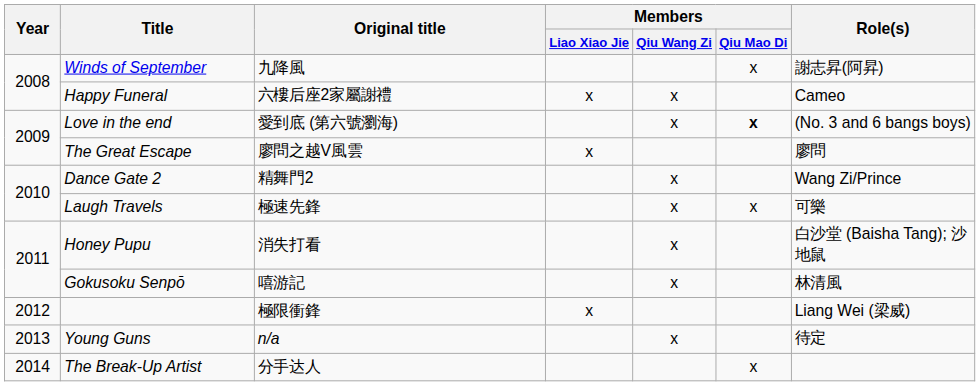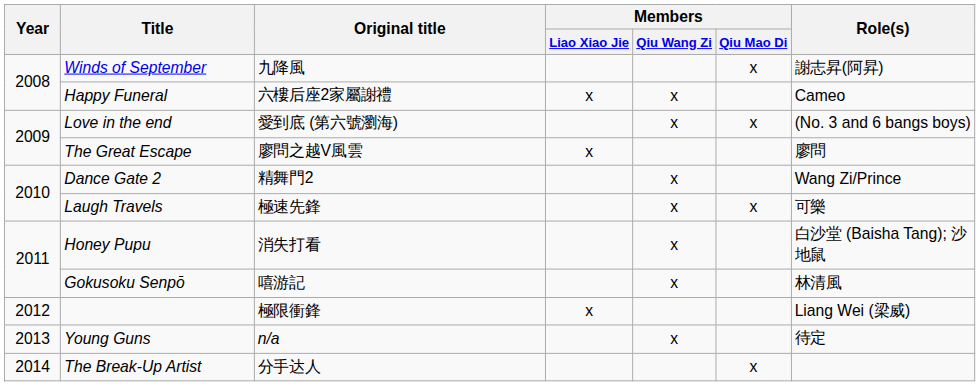(753, 123) bold -> (753, 123) normal
